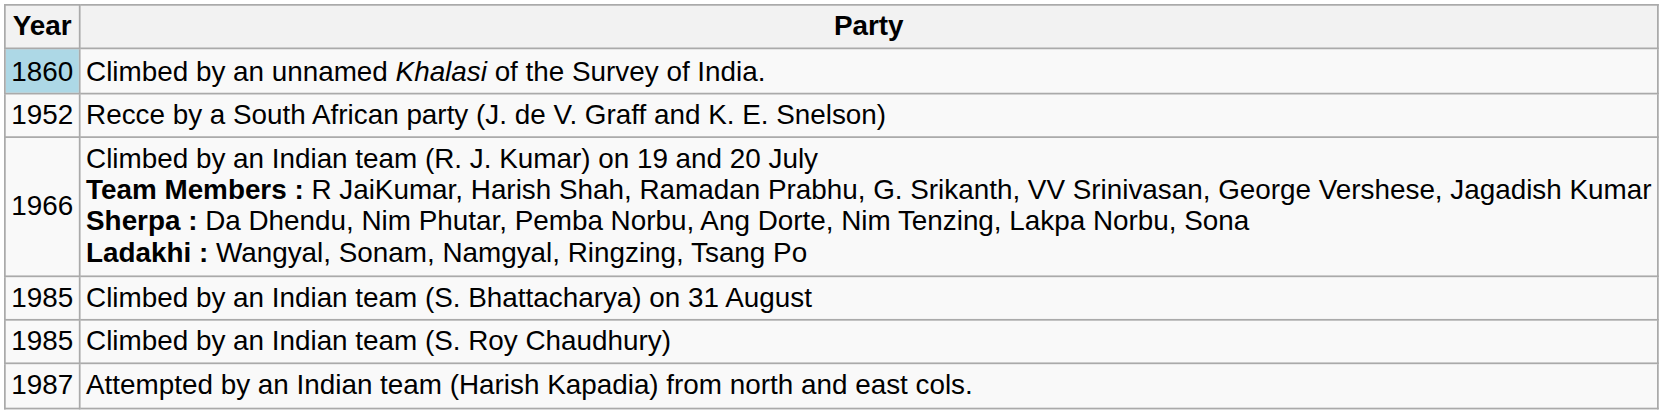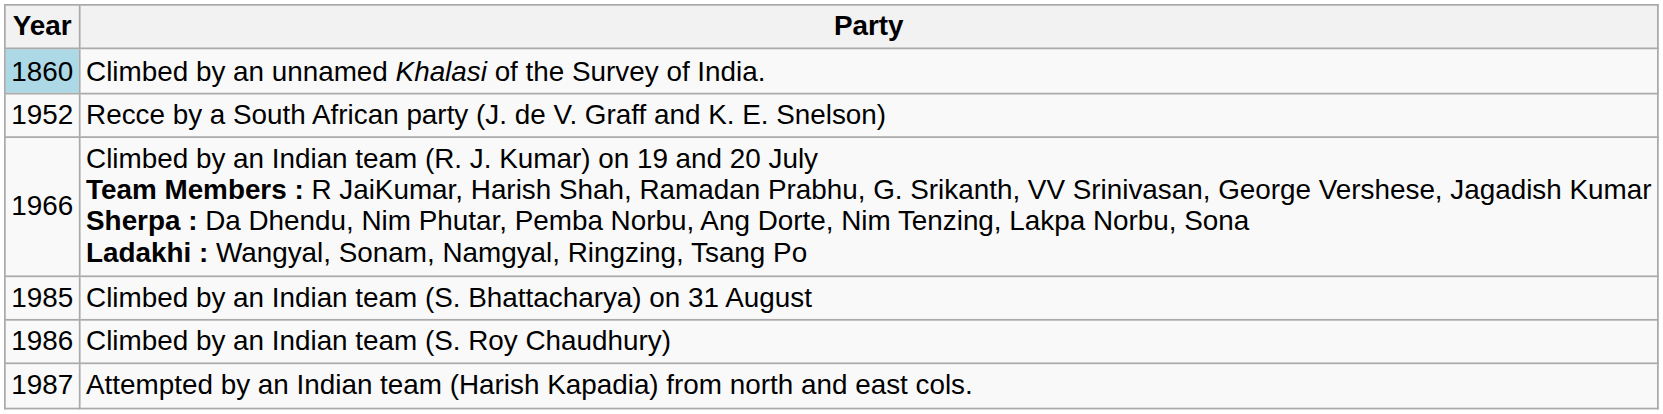(42, 341) 1985 -> (42, 341) 1986
